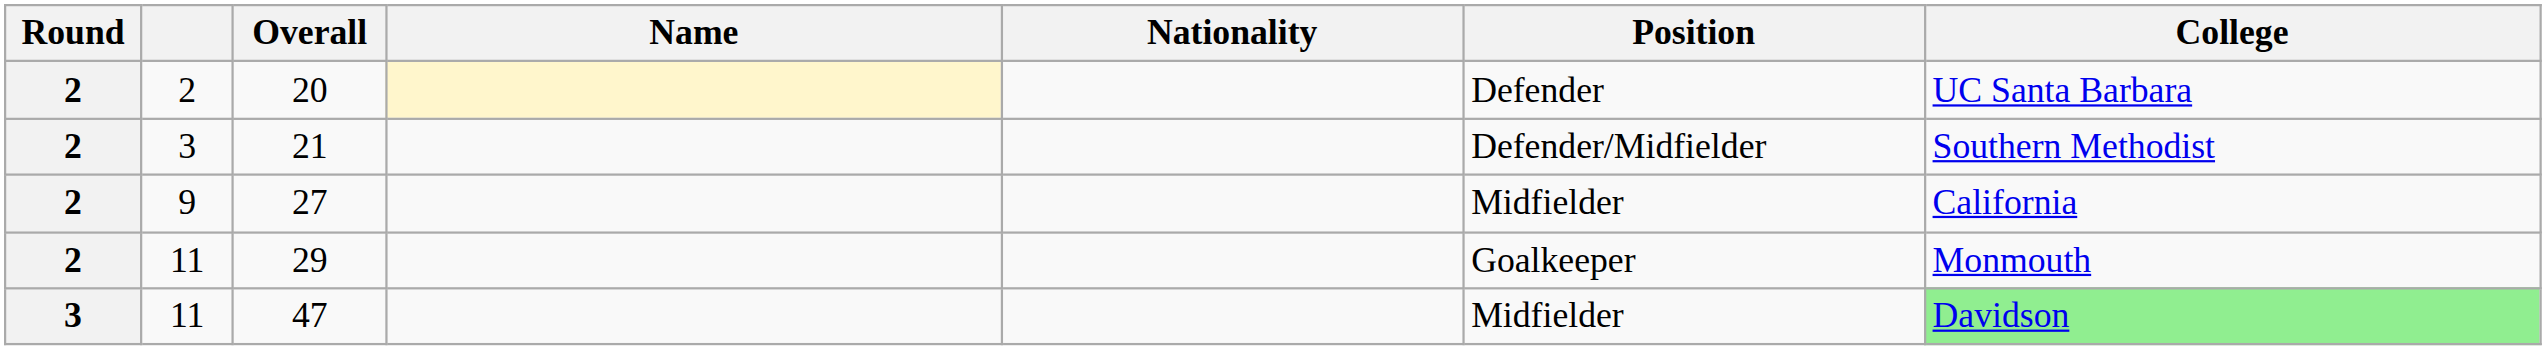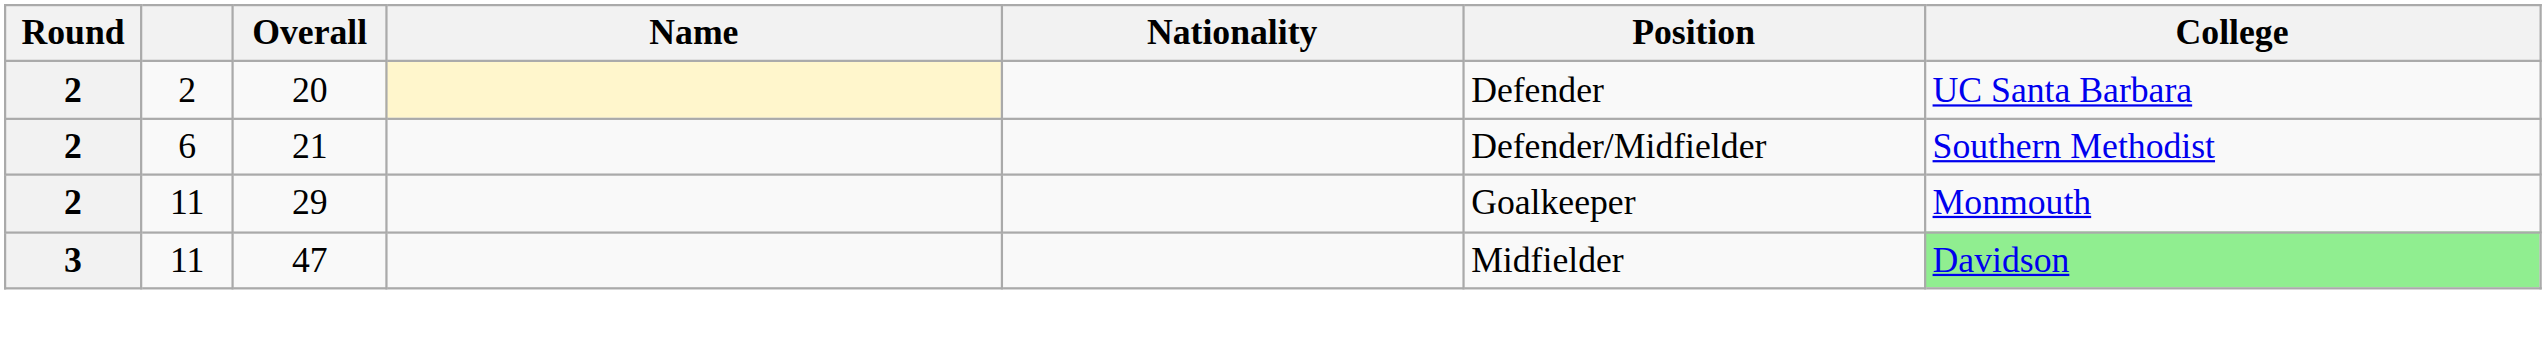(187, 145) 3 -> (187, 145) 6
- row: (310, 202)
